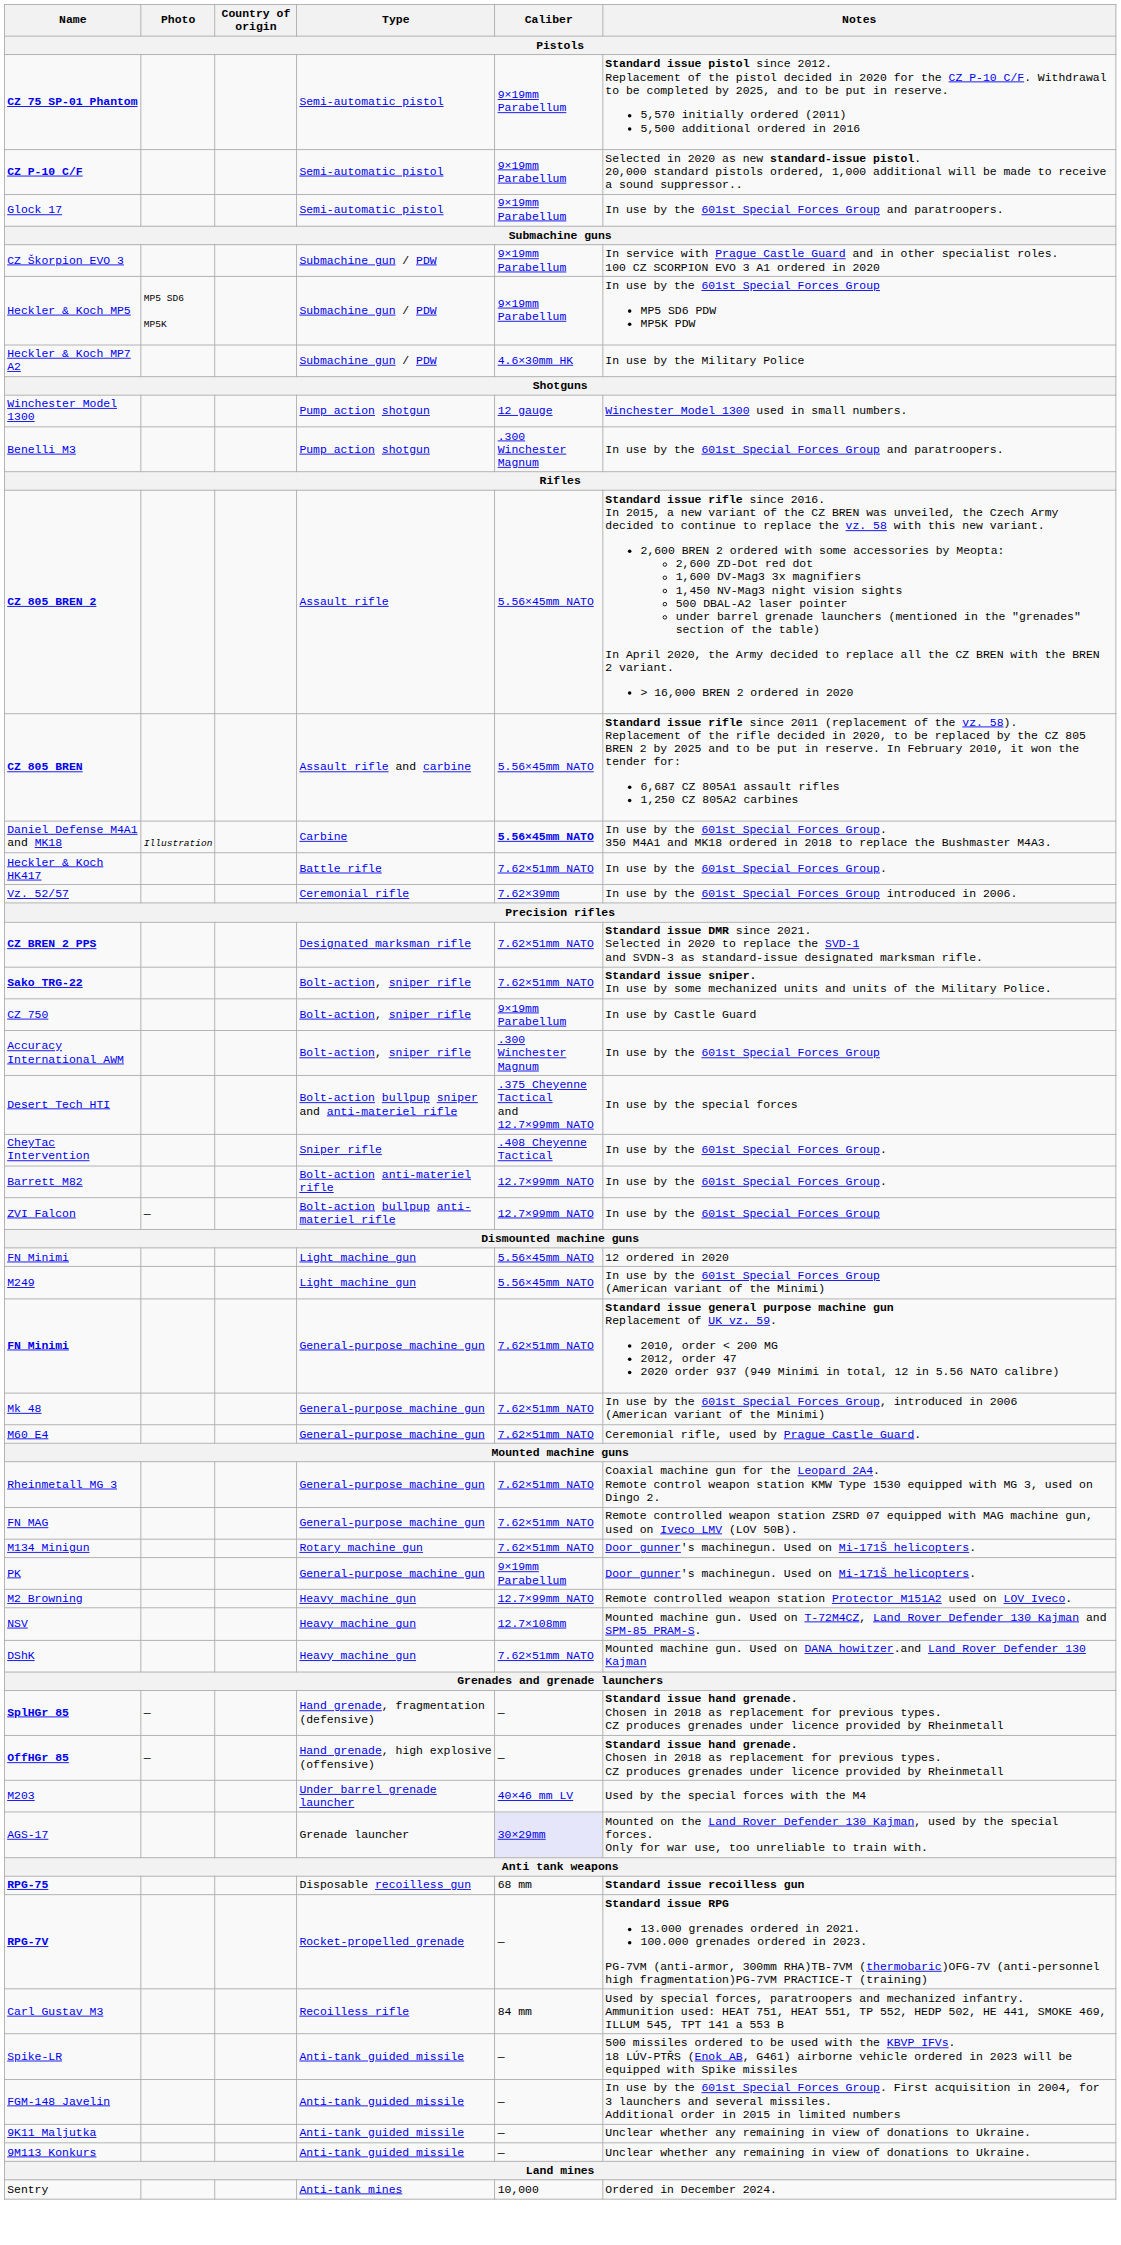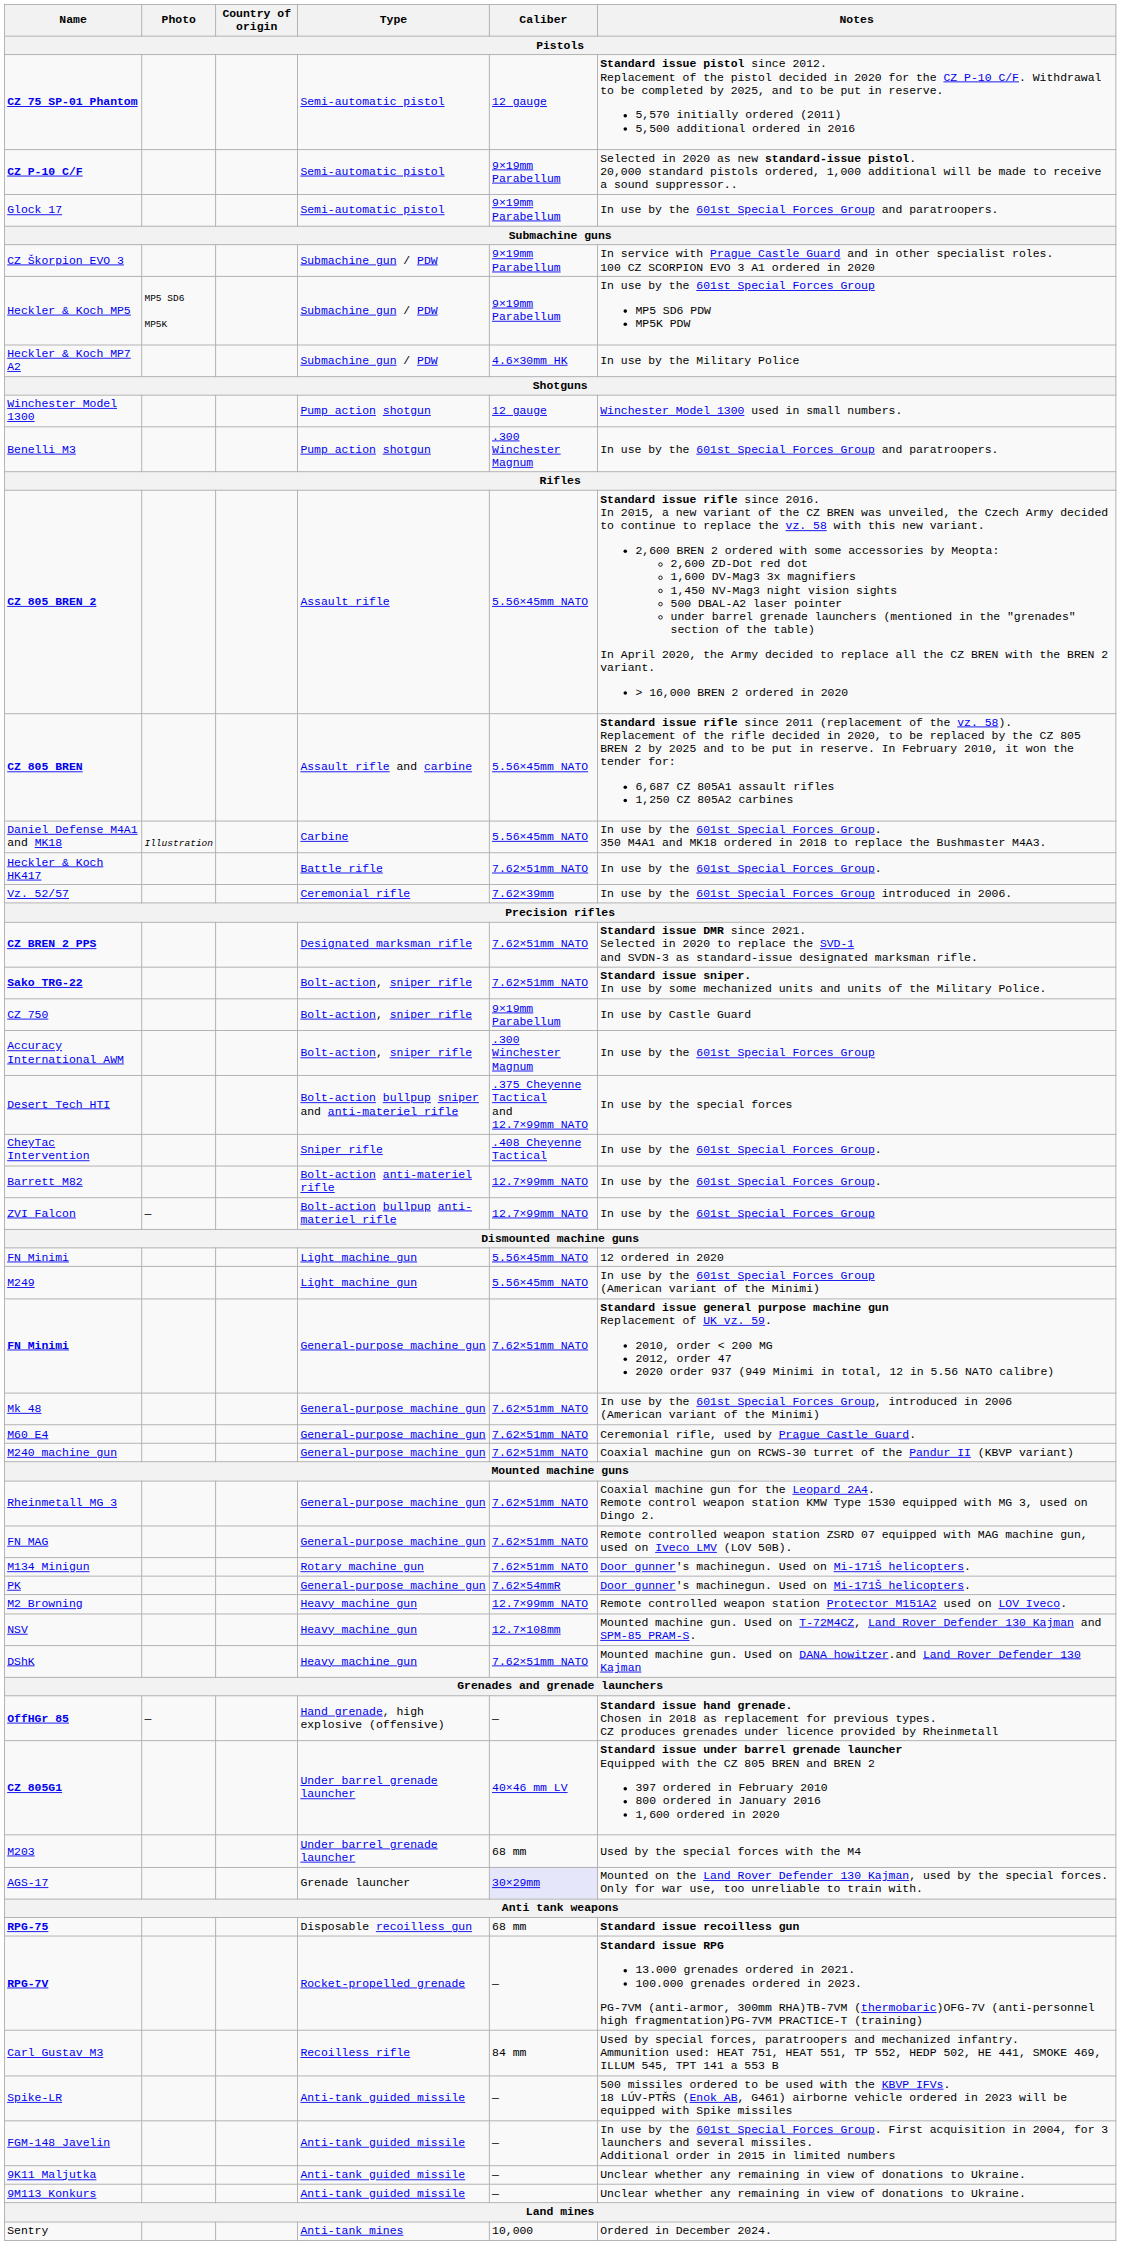(532, 102) 9×19mm Parabellum -> (520, 102) 12 gauge
(546, 837) bold -> (540, 837) normal
+ row: (62, 1453)
(532, 1574) 9×19mm Parabellum -> (526, 1586) 7.62×54mmR
- row: (38, 1713)
+ row: (35, 1788)
(535, 1796) 40×46 mm LV -> (509, 1851) 68 mm
